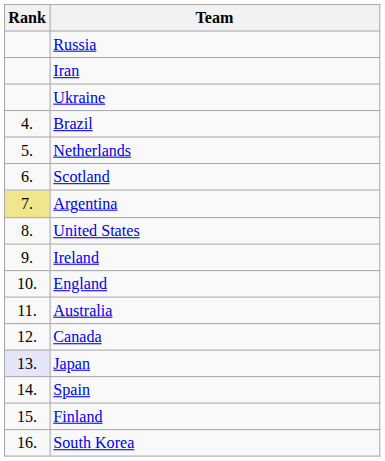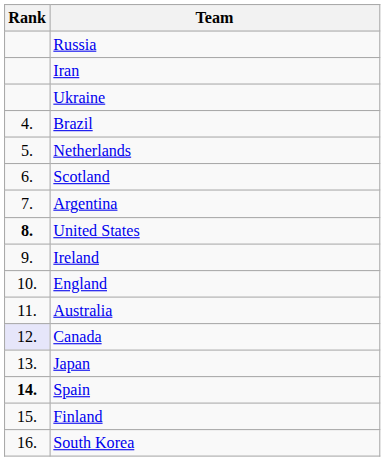(27, 203) khaki background -> (27, 203) no background
(27, 230) normal -> (27, 230) bold
(27, 336) no background -> (27, 336) lavender background
(27, 363) lavender background -> (27, 363) no background
(27, 389) normal -> (27, 389) bold
